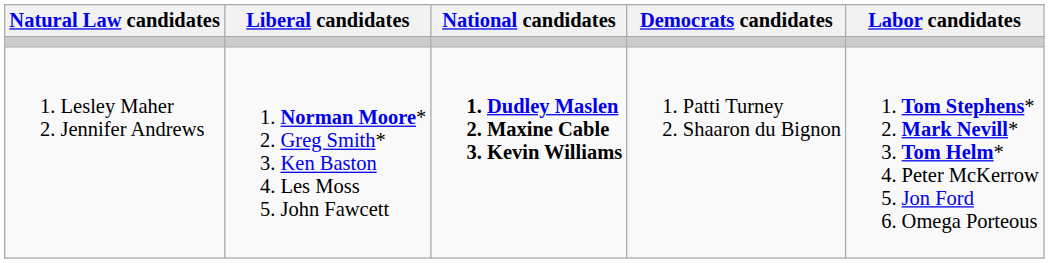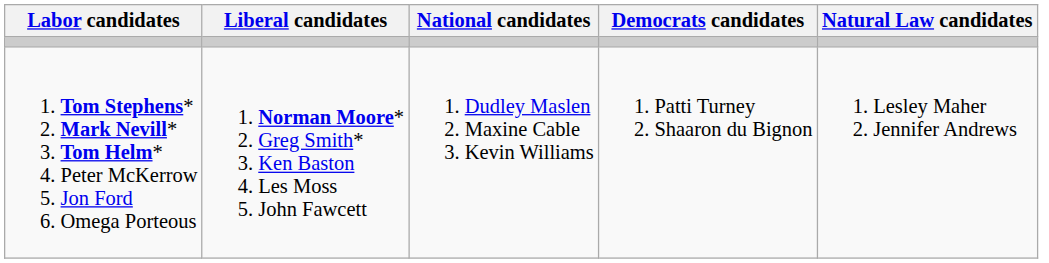columns swapped: (945, 20) <-> (115, 20)
(529, 129) bold -> (504, 129) normal
